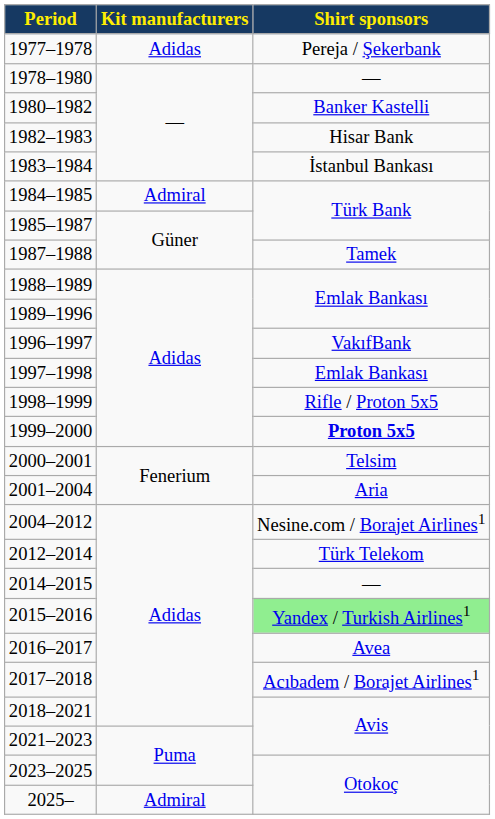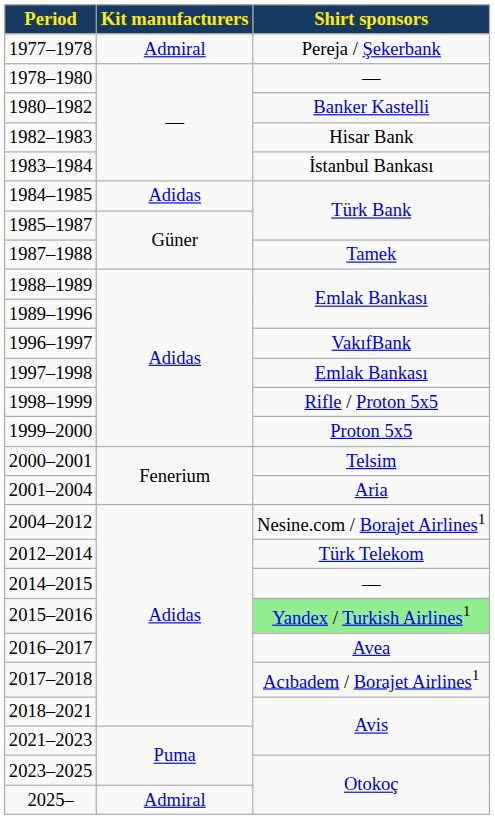(175, 48) Adidas -> (175, 48) Admiral
(175, 195) Admiral -> (175, 195) Adidas
(371, 431) bold -> (371, 431) normal
